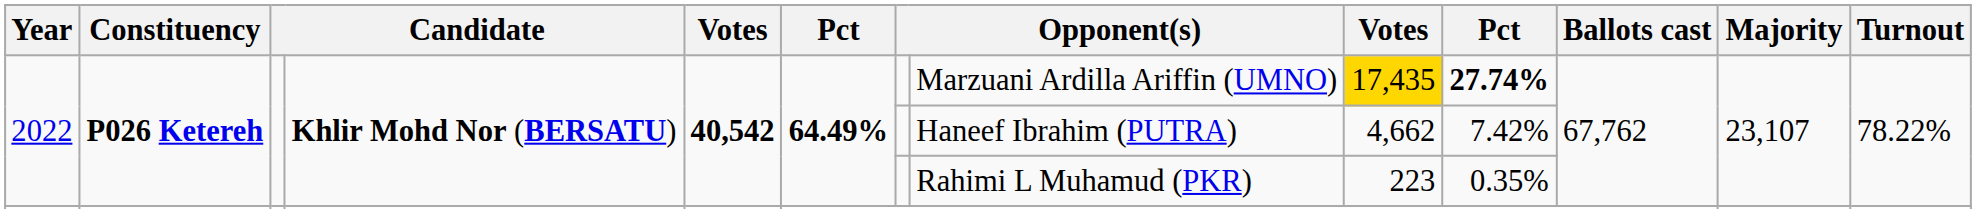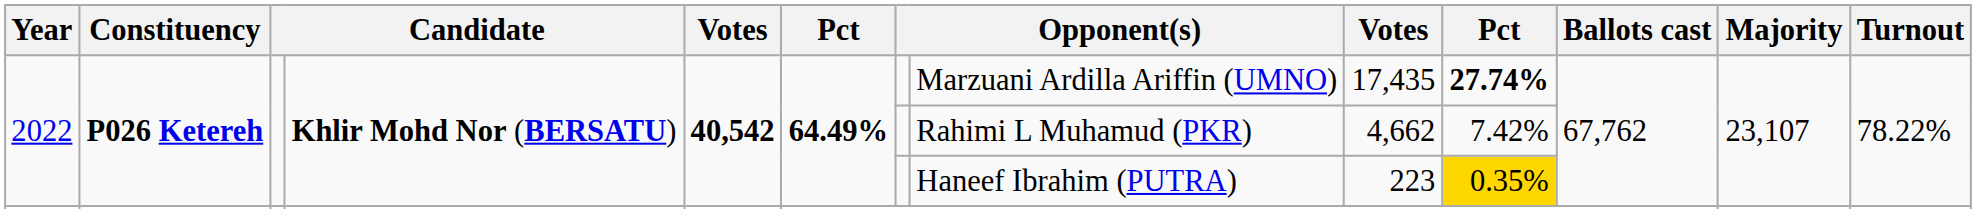(1393, 80) gold background -> (1393, 80) no background
(1077, 130) Haneef Ibrahim (PUTRA) -> (1084, 130) Rahimi L Muhamud (PKR)
(1084, 180) Rahimi L Muhamud (PKR) -> (1077, 180) Haneef Ibrahim (PUTRA)
(1509, 180) no background -> (1509, 180) gold background
